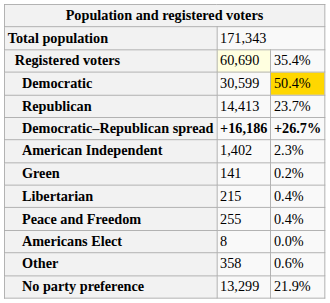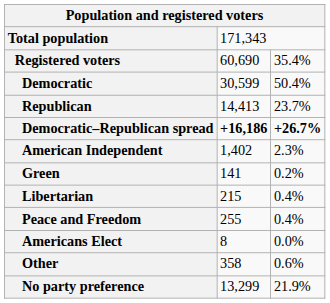(240, 60) lightyellow background -> (240, 60) no background
(292, 83) gold background -> (292, 83) no background
